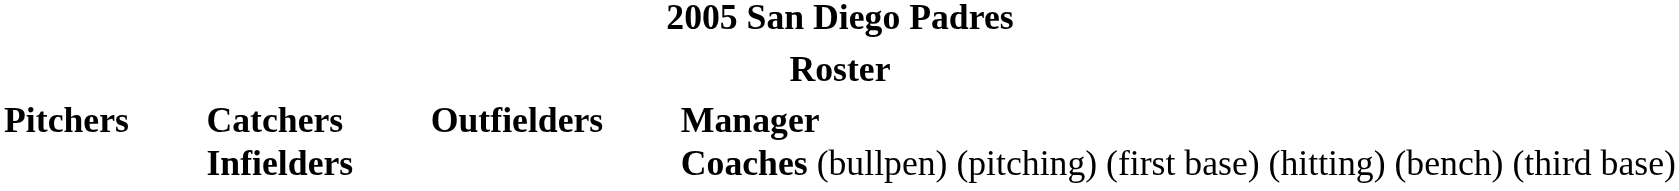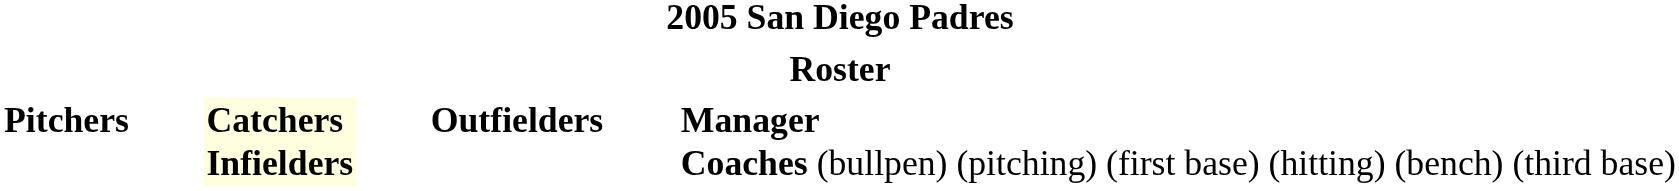(280, 141) no background -> (280, 141) lightyellow background
